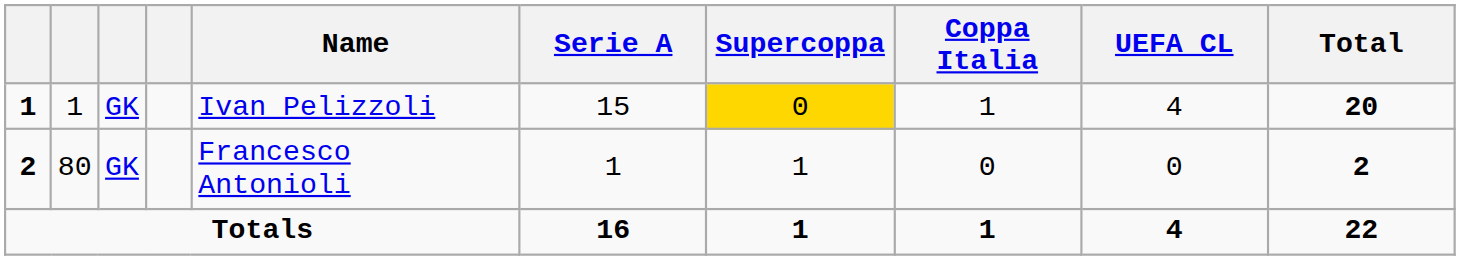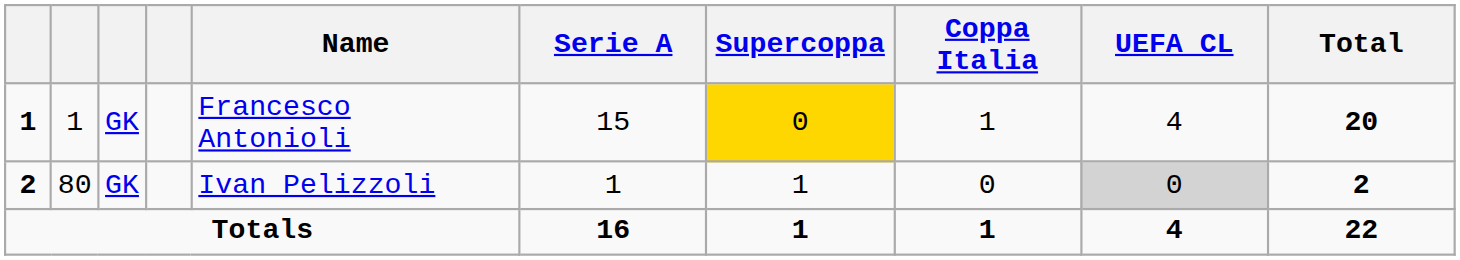(317, 107) Ivan Pelizzoli -> (275, 123) Francesco Antonioli
(275, 169) Francesco Antonioli -> (317, 185) Ivan Pelizzoli
(1174, 169) no background -> (1174, 185) lightgrey background
